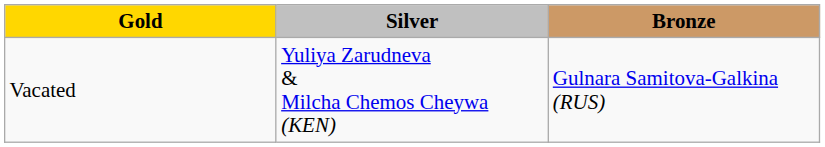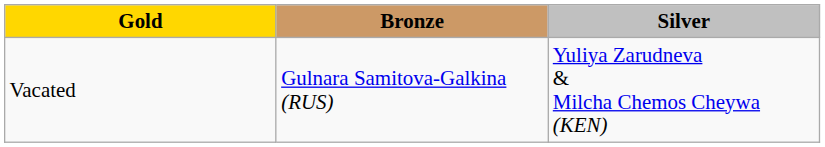columns swapped: (412, 21) <-> (684, 21)
